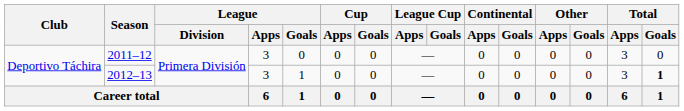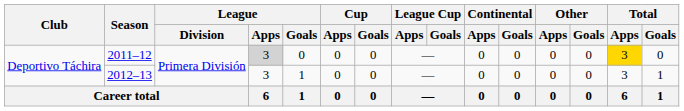(266, 55) no background -> (266, 55) lightgrey background
(624, 55) no background -> (624, 55) gold background
(660, 75) bold -> (660, 75) normal
